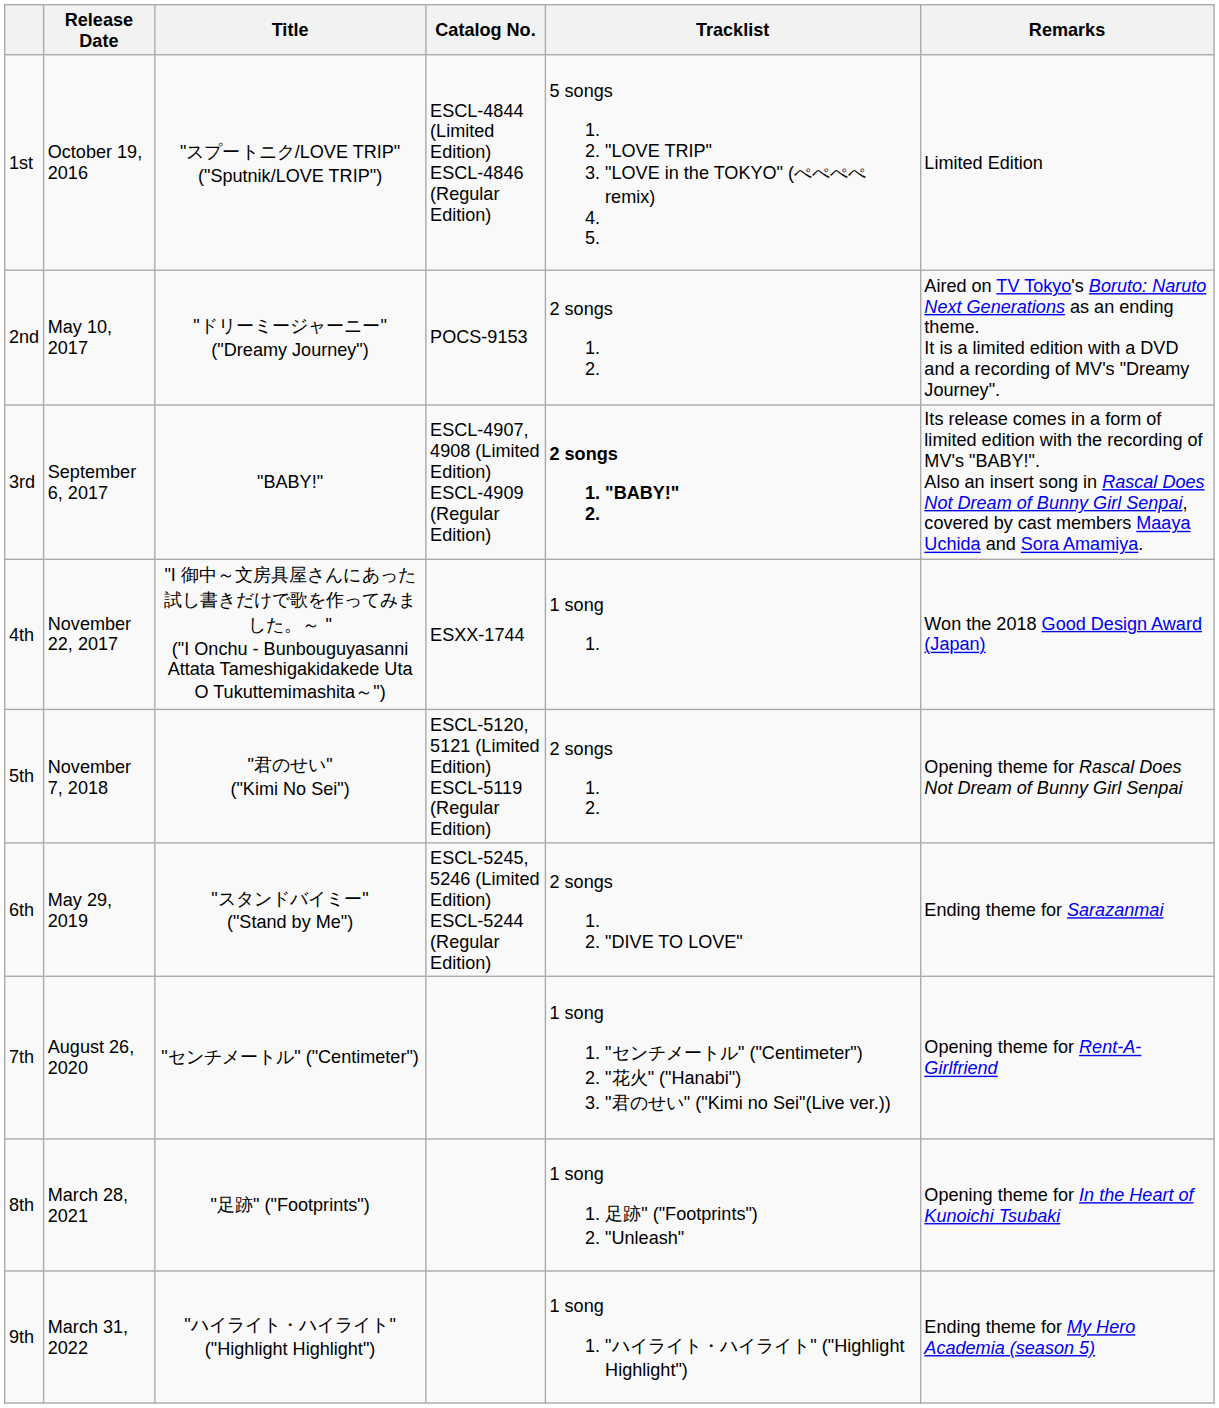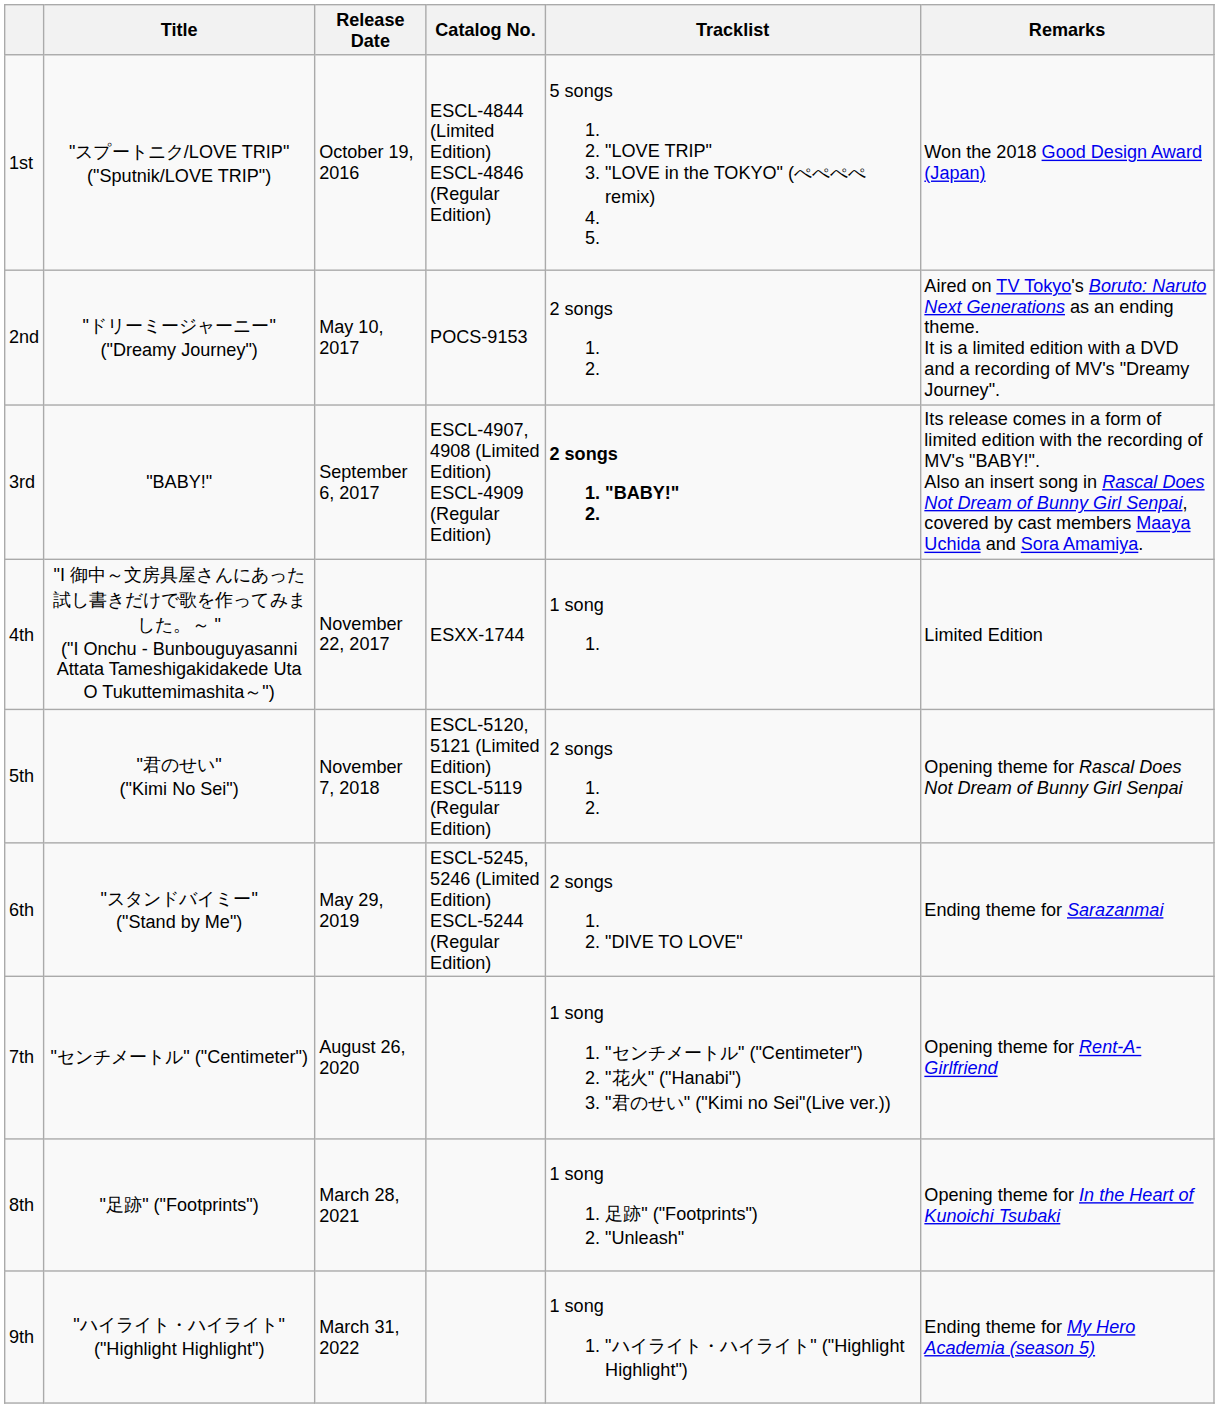columns swapped: (99, 30) <-> (290, 30)
(984, 163) Limited Edition -> (1063, 163) Won the 2018 Good Design Award (Japan)
(1063, 634) Won the 2018 Good Design Award (Japan) -> (984, 634) Limited Edition
